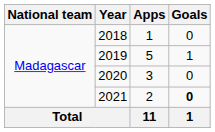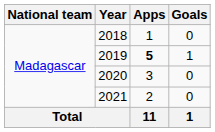(149, 55) normal -> (149, 55) bold
(190, 96) bold -> (190, 96) normal
